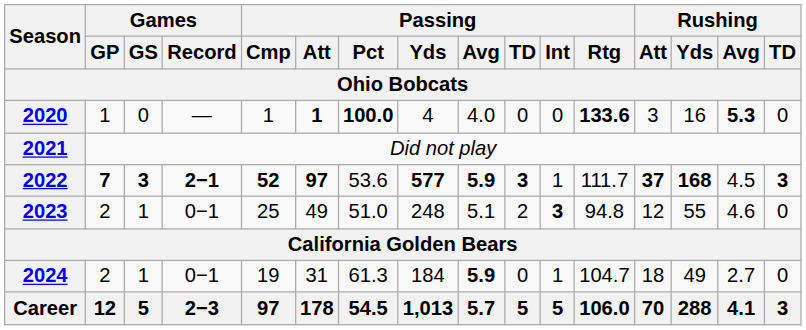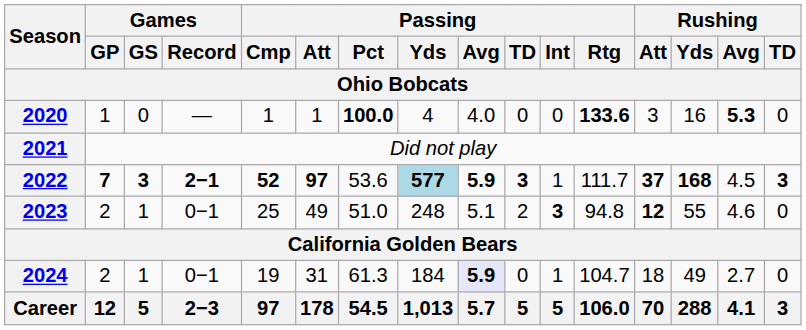(317, 116) bold -> (317, 116) normal
(428, 180) no background -> (428, 180) lightblue background
(653, 212) normal -> (653, 212) bold
(481, 276) no background -> (481, 276) lavender background
